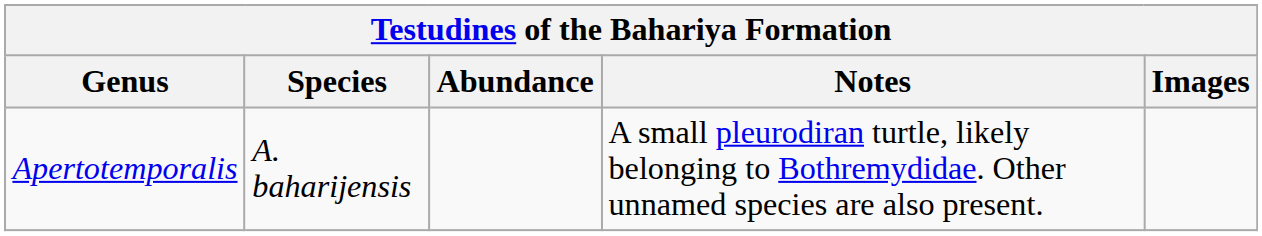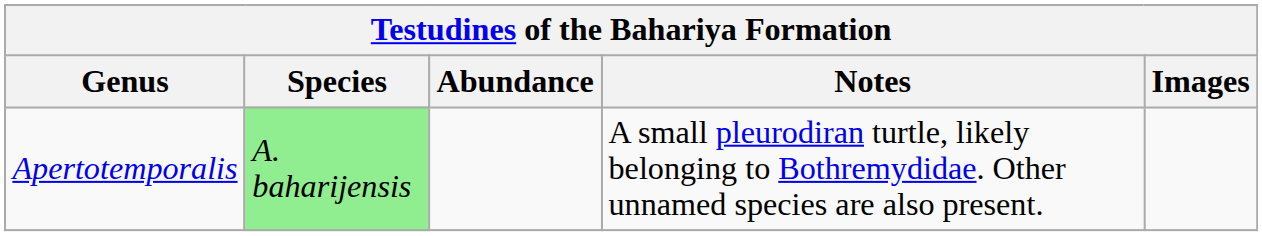(332, 168) no background -> (332, 168) lightgreen background
